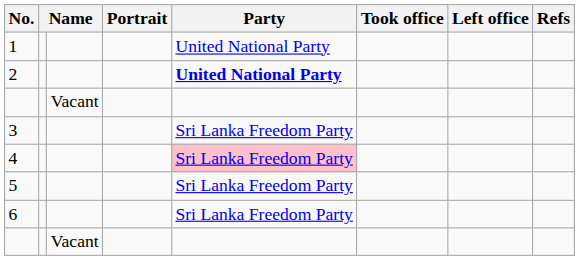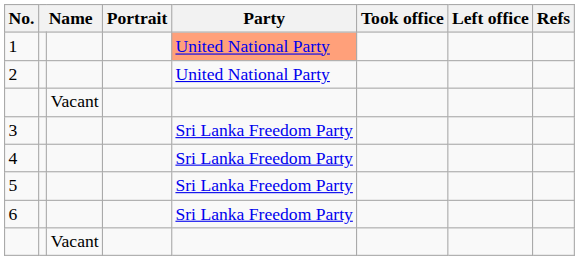(253, 46) no background -> (253, 46) lightsalmon background
(259, 74) bold -> (253, 74) normal
(264, 158) pink background -> (264, 158) no background
